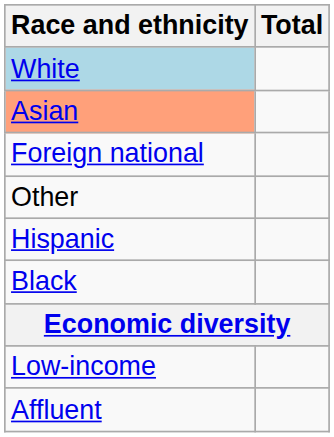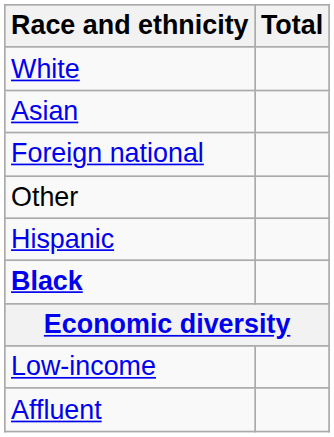(45, 68) lightblue background -> (45, 68) no background
(45, 111) lightsalmon background -> (45, 111) no background
(44, 281) normal -> (47, 281) bold
